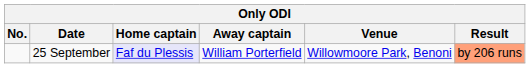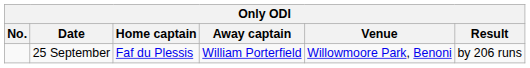(155, 53) lavender background -> (155, 53) no background
(490, 53) lightsalmon background -> (490, 53) no background
